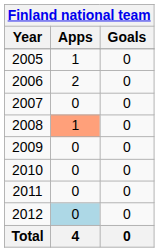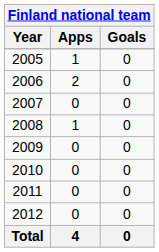(75, 125) lightsalmon background -> (75, 125) no background
(75, 214) lightblue background -> (75, 214) no background
